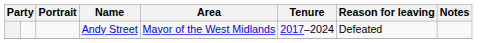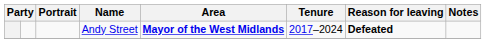(209, 30) normal -> (213, 30) bold
(361, 30) normal -> (370, 30) bold
